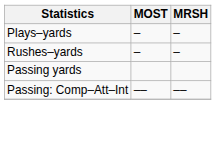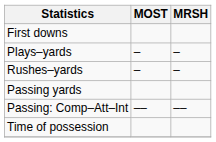+ row: (37, 33)
+ row: (58, 127)
